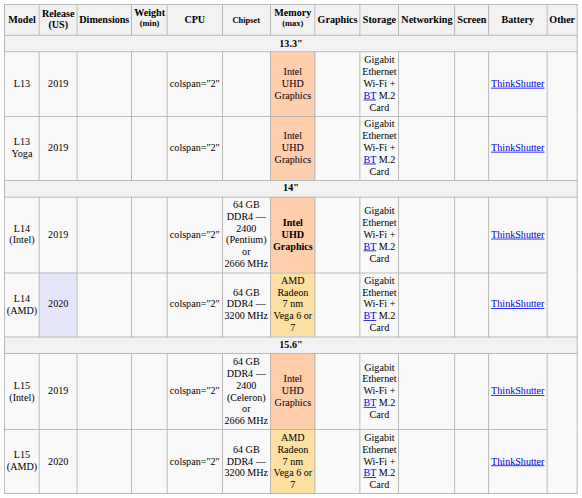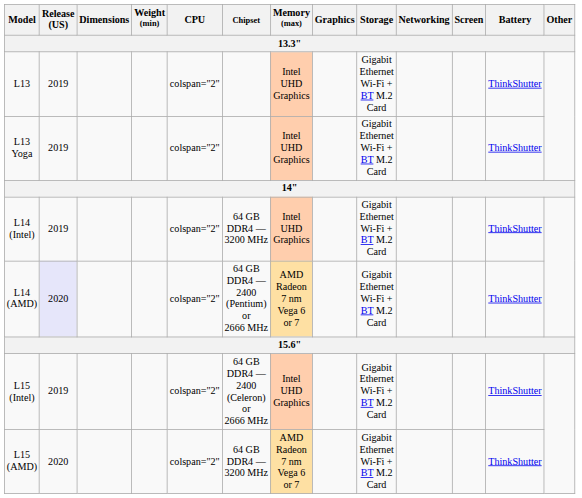(246, 234) 64 GB DDR4 — 2400 (Pentium) or 2666 MHz -> (246, 228) 64 GB DDR4 — 3200 MHz
(293, 234) bold -> (291, 228) normal
(246, 304) 64 GB DDR4 — 3200 MHz -> (246, 298) 64 GB DDR4 — 2400 (Pentium) or 2666 MHz
